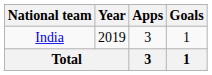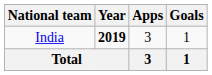(112, 37) normal -> (112, 37) bold
